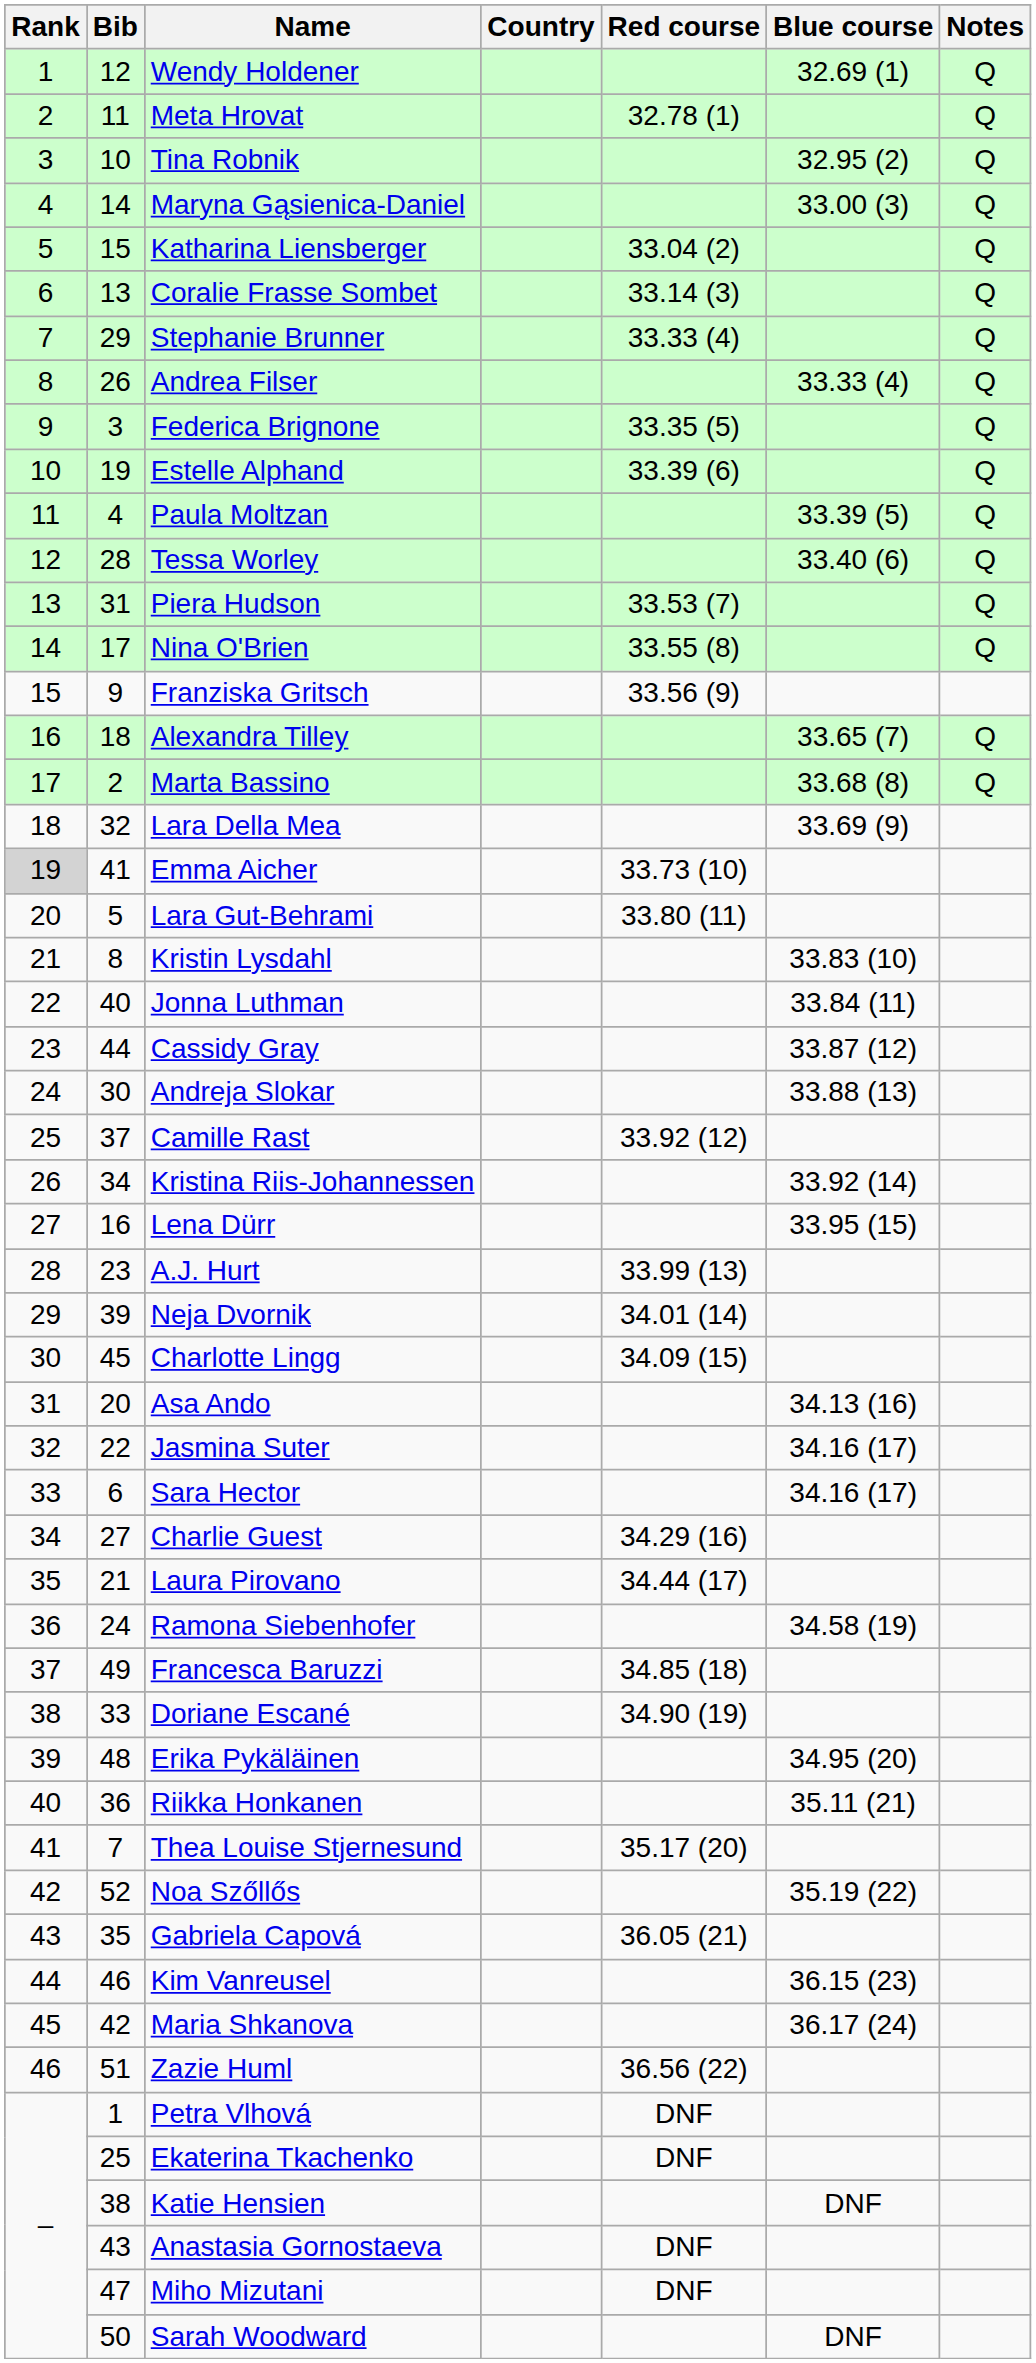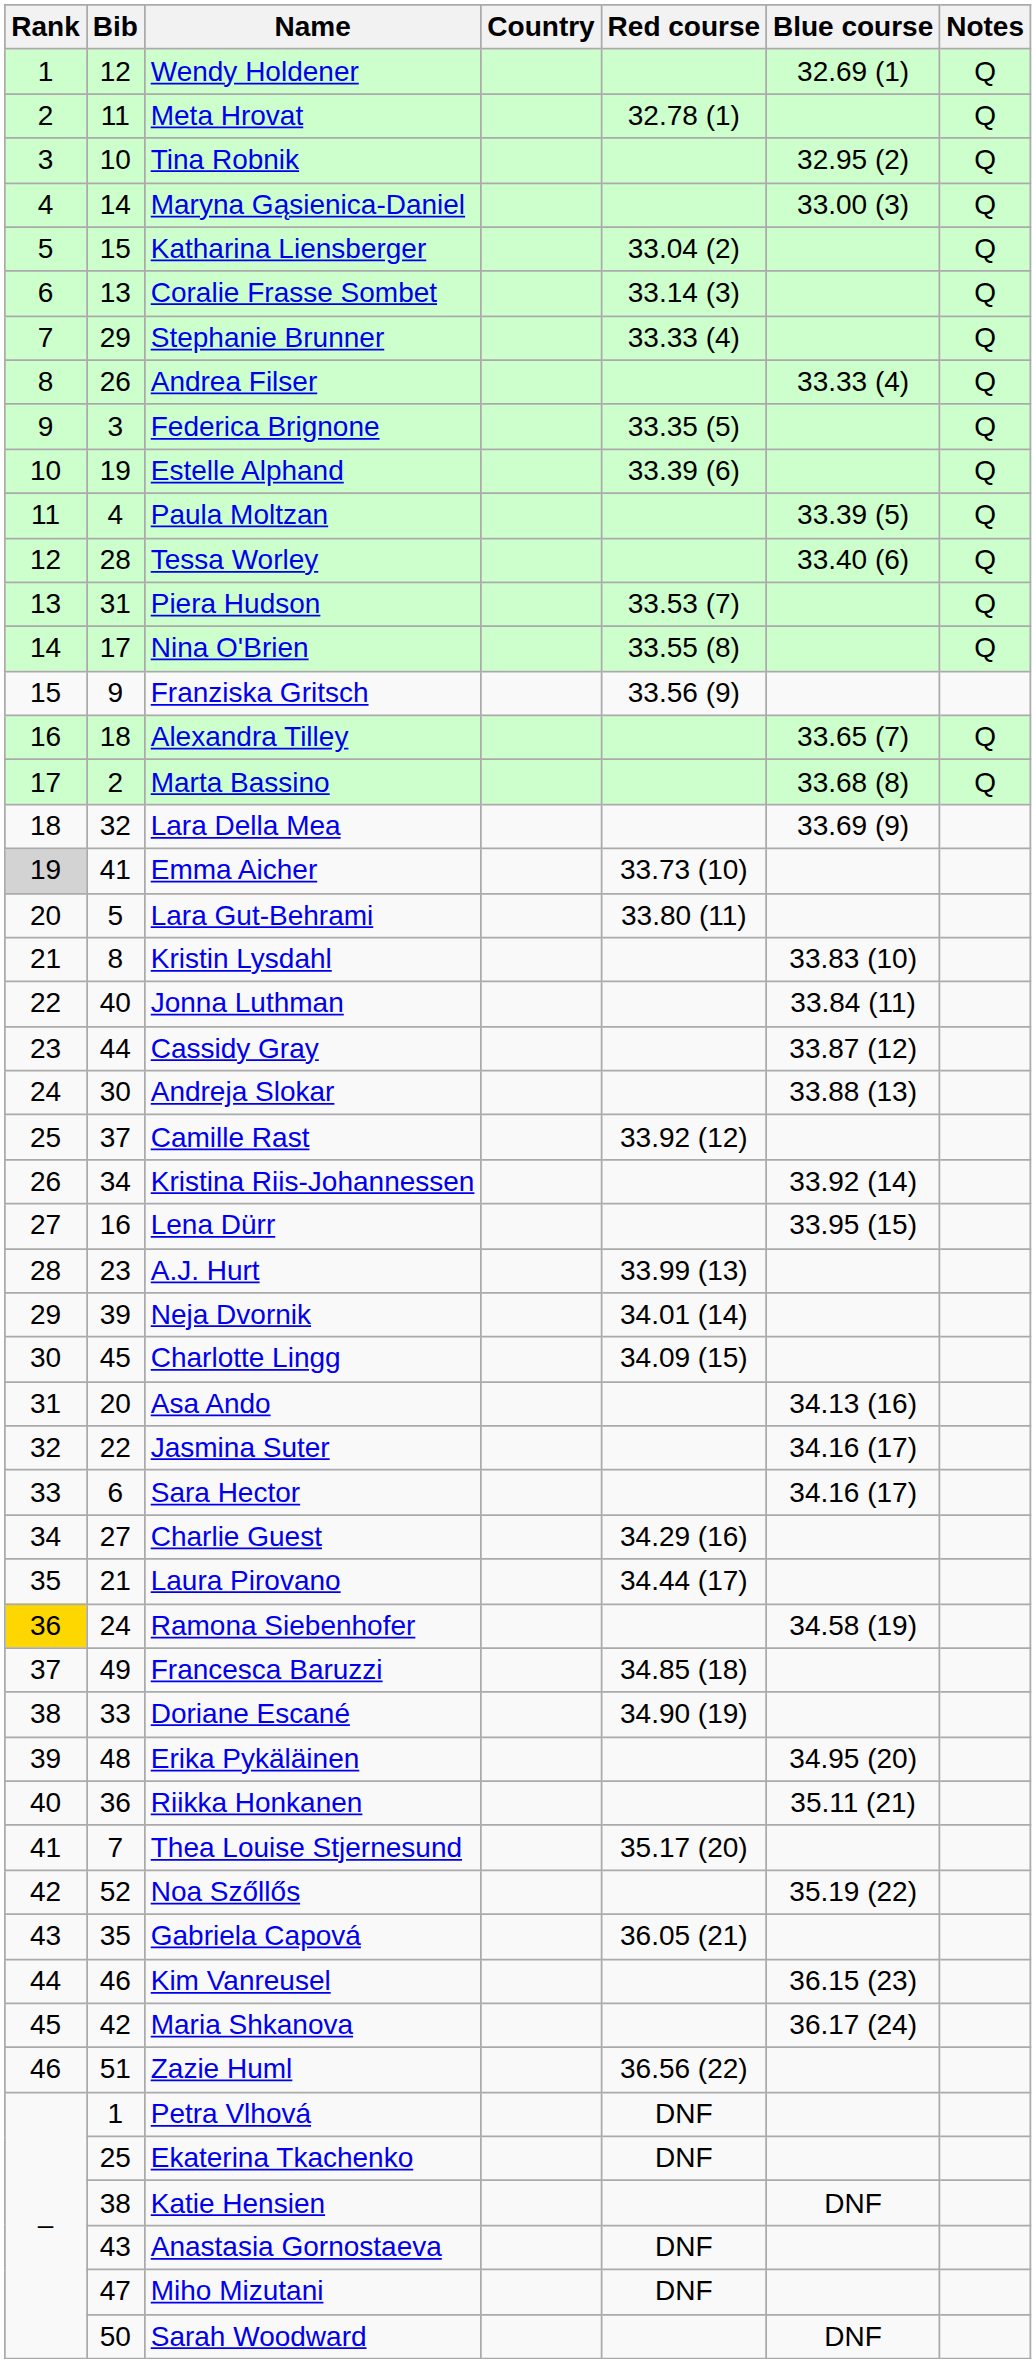(46, 1625) no background -> (46, 1625) gold background
